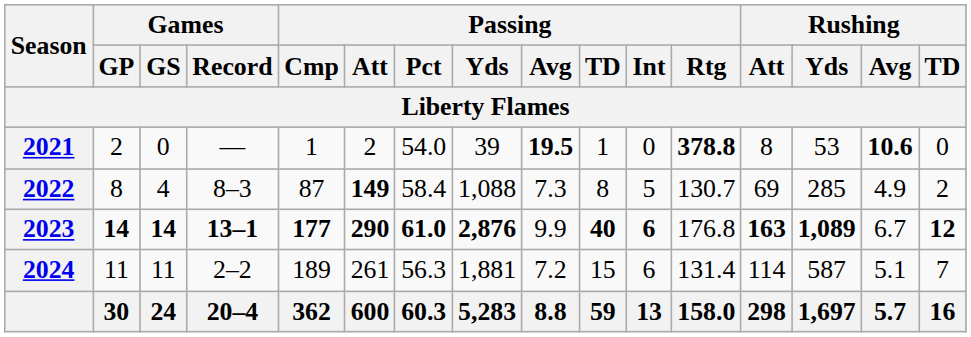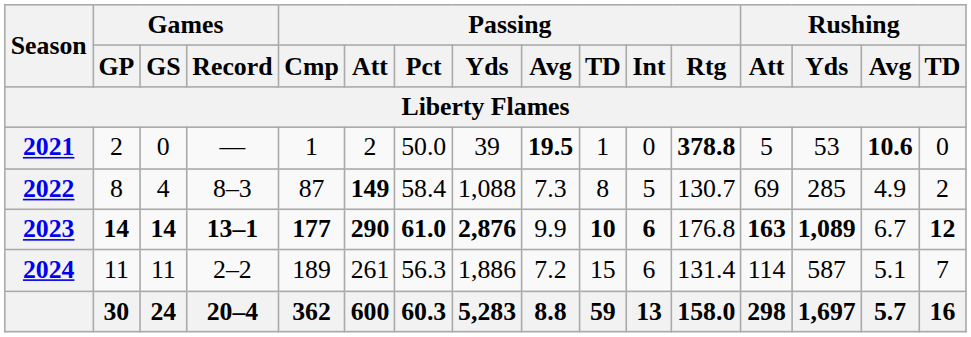(424, 147) 54.0 -> (424, 147) 50.0
(767, 147) 8 -> (767, 147) 5
(603, 229) 40 -> (603, 229) 10
(487, 270) 1,881 -> (487, 270) 1,886
